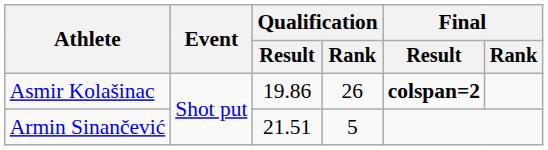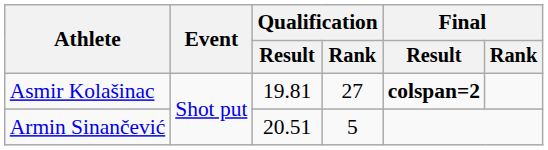(287, 91) 19.86 -> (287, 91) 19.81
(352, 91) 26 -> (352, 91) 27
(287, 126) 21.51 -> (287, 126) 20.51
